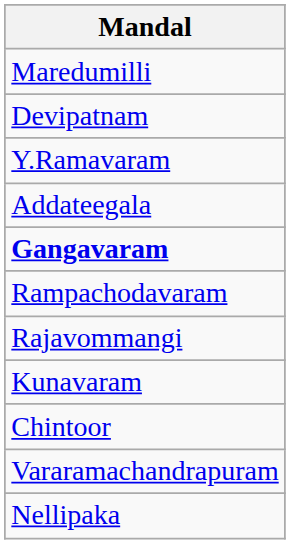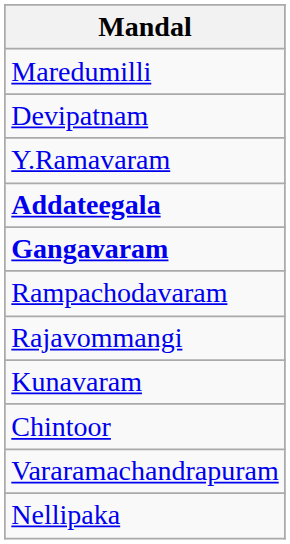(81, 204) normal -> (86, 204) bold
